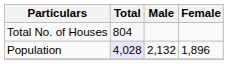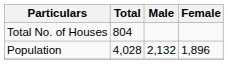(127, 50) lavender background -> (127, 50) no background
